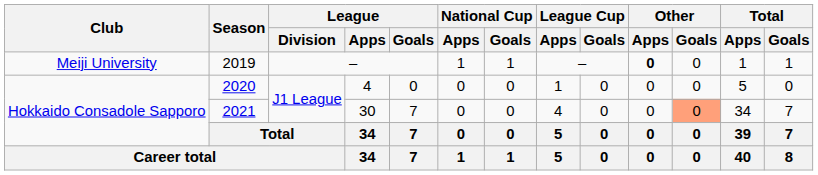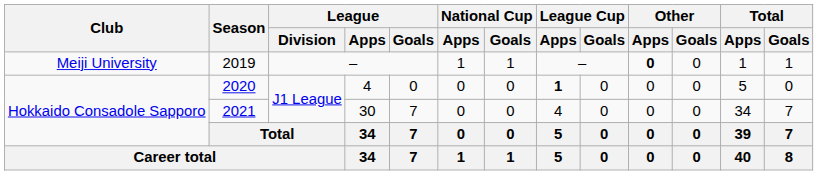(558, 87) normal -> (558, 87) bold
(697, 110) lightsalmon background -> (697, 110) no background
